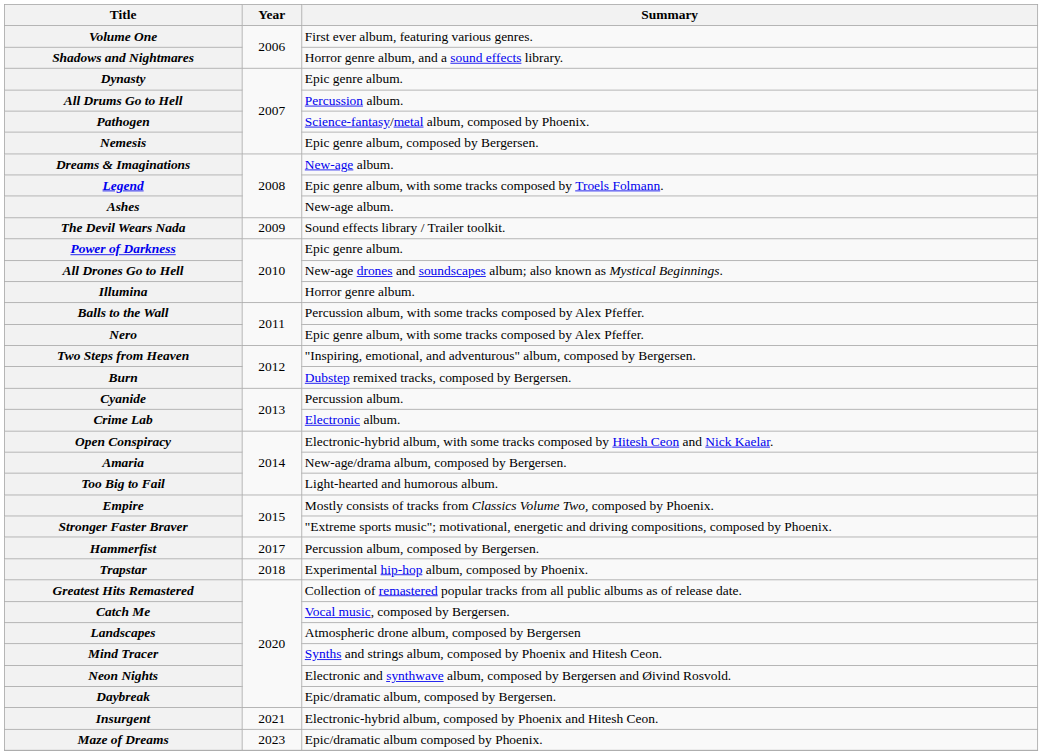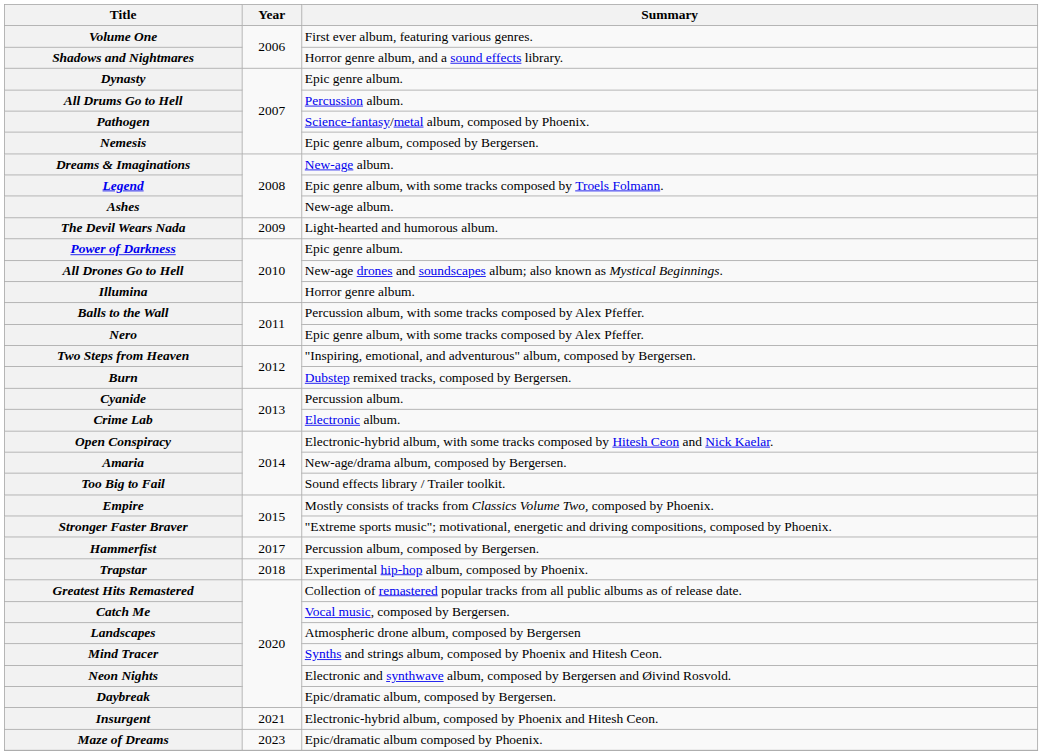(405, 228) Sound effects library / Trailer toolkit. -> (401, 228) Light-hearted and humorous album.
(401, 484) Light-hearted and humorous album. -> (405, 484) Sound effects library / Trailer toolkit.
